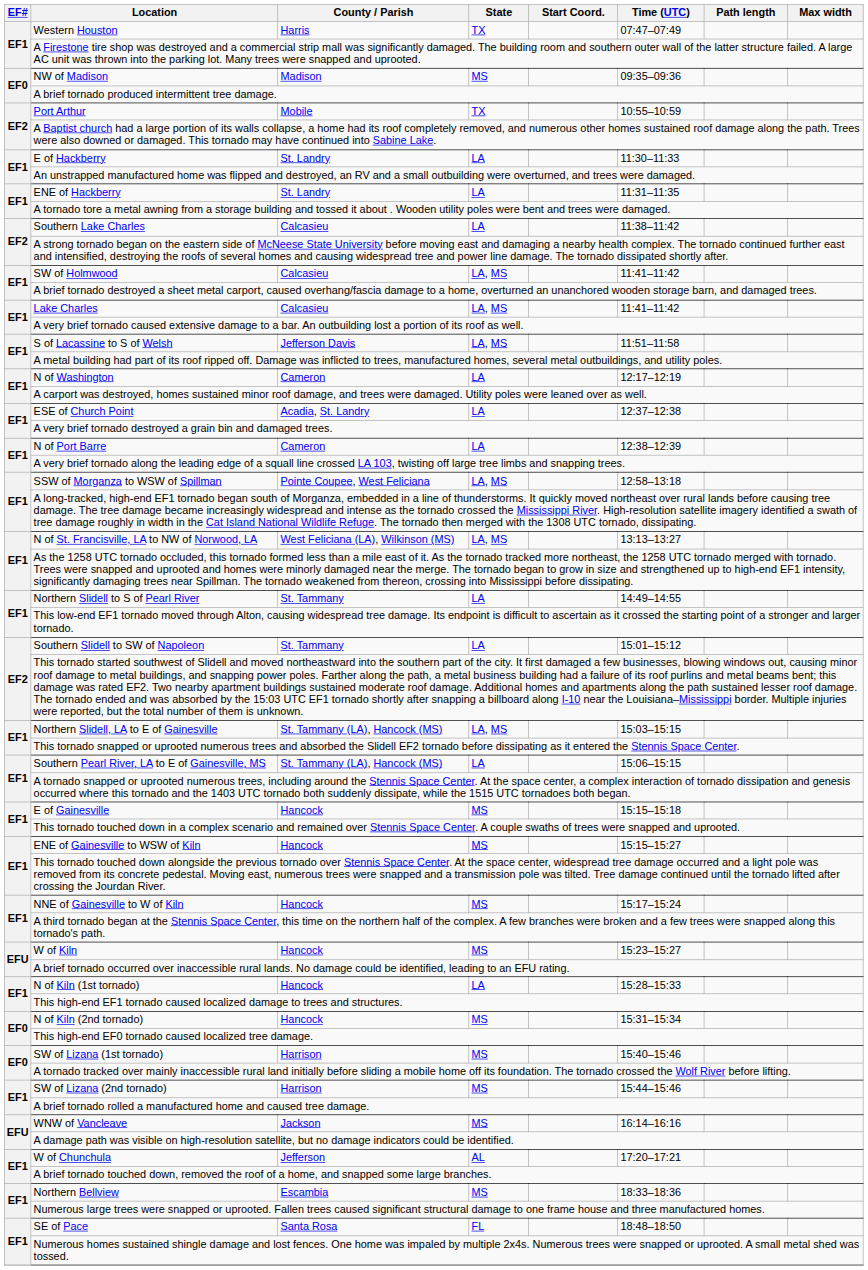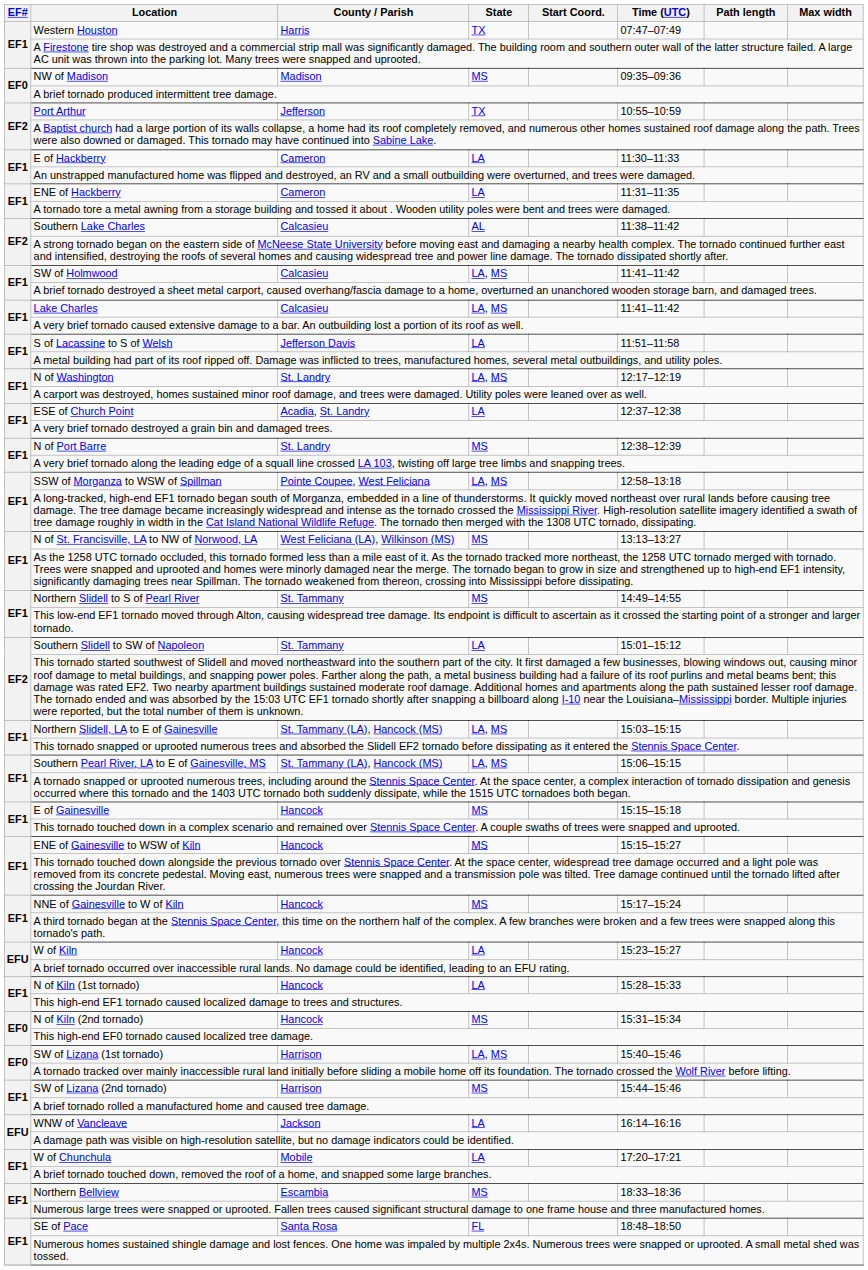(297, 111) Mobile -> (303, 111) Jefferson
(305, 158) St. Landry -> (303, 158) Cameron
(305, 192) St. Landry -> (303, 192) Cameron
(478, 227) LA -> (478, 227) AL
(489, 343) LA, MS -> (478, 343) LA
(303, 377) Cameron -> (305, 377) St. Landry
(478, 377) LA -> (489, 377) LA, MS
(303, 446) Cameron -> (305, 446) St. Landry
(478, 446) LA -> (480, 446) MS
(489, 540) LA, MS -> (480, 540) MS
(478, 599) LA -> (480, 599) MS
(478, 763) LA -> (489, 763) LA, MS
(480, 950) MS -> (478, 950) LA
(480, 1054) MS -> (489, 1054) LA, MS
(480, 1123) MS -> (478, 1123) LA
(303, 1157) Jefferson -> (297, 1157) Mobile
(478, 1157) AL -> (478, 1157) LA
